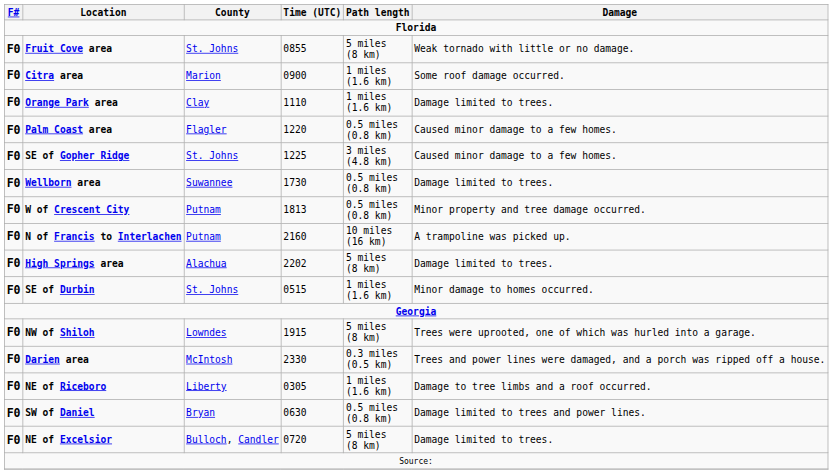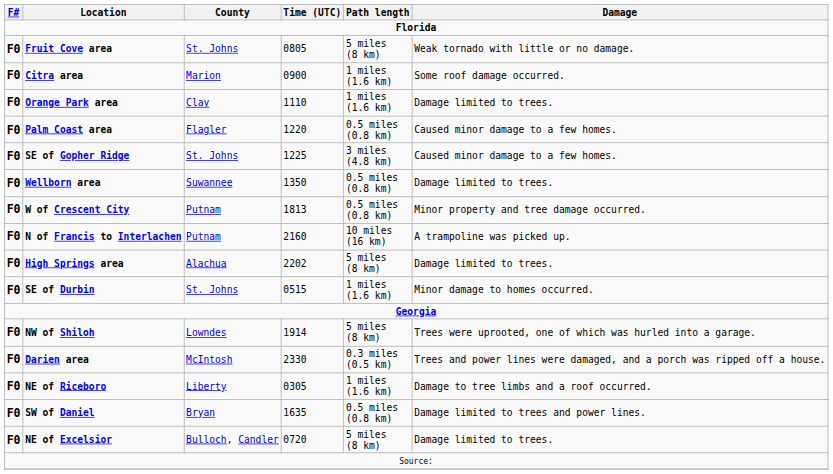(295, 49) 0855 -> (295, 49) 0805
(295, 183) 1730 -> (295, 183) 1350
(295, 333) 1915 -> (295, 333) 1914
(295, 413) 0630 -> (295, 413) 1635
